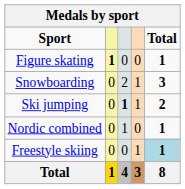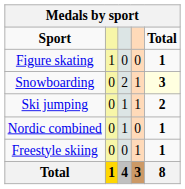(112, 60) bold -> (112, 60) normal
(162, 83) no background -> (162, 83) lightyellow background
(125, 105) bold -> (125, 105) normal
(162, 150) lightblue background -> (162, 150) no background
